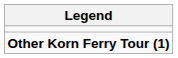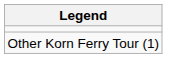(89, 43) bold -> (83, 43) normal
